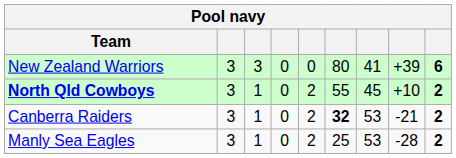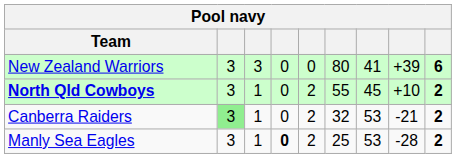(231, 116) no background -> (231, 116) lightgreen background
(341, 116) bold -> (341, 116) normal
(285, 141) normal -> (285, 141) bold
